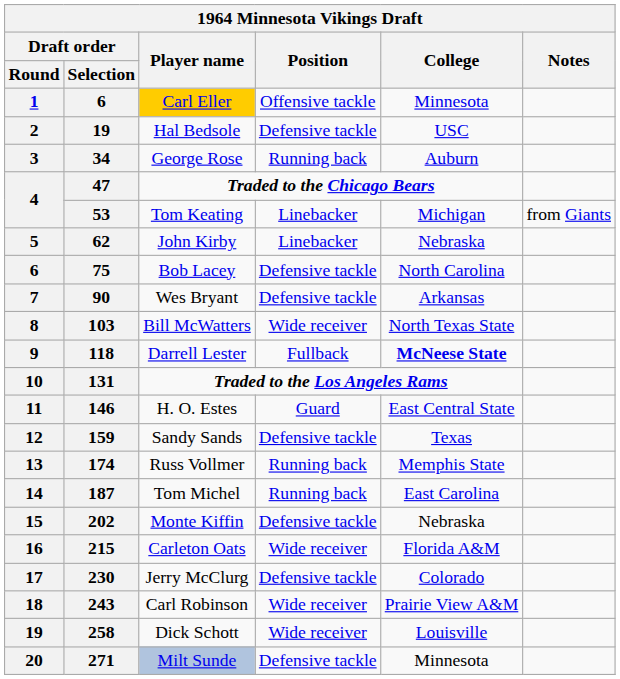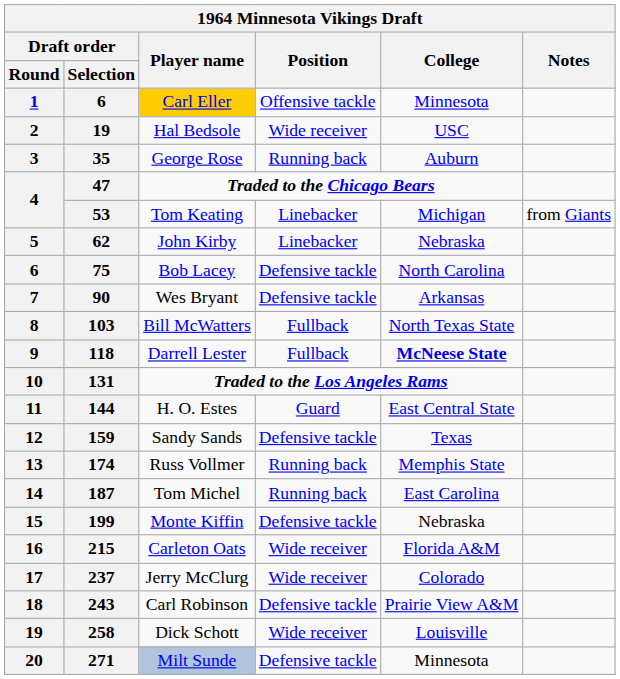(318, 130) Defensive tackle -> (318, 130) Wide receiver
(101, 158) 34 -> (101, 158) 35
(318, 325) Wide receiver -> (318, 325) Fullback
(101, 409) 146 -> (101, 409) 144
(101, 520) 202 -> (101, 520) 199
(101, 576) 230 -> (101, 576) 237
(318, 576) Defensive tackle -> (318, 576) Wide receiver
(318, 604) Wide receiver -> (318, 604) Defensive tackle
